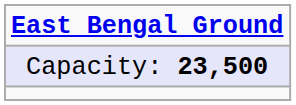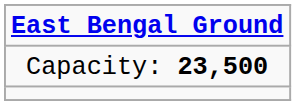(147, 67) lavender background -> (147, 67) no background
